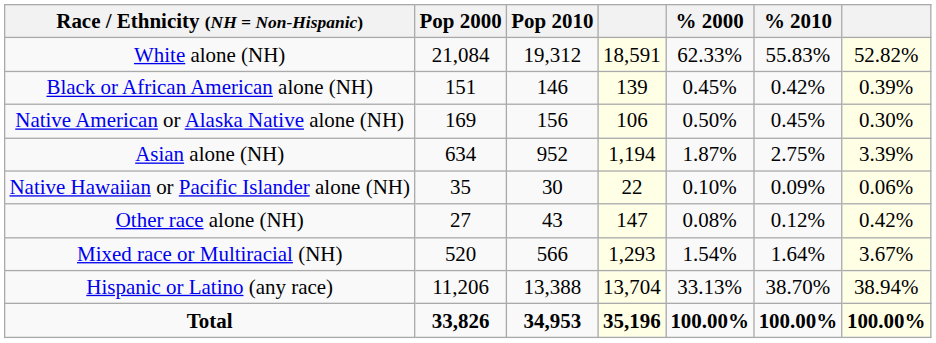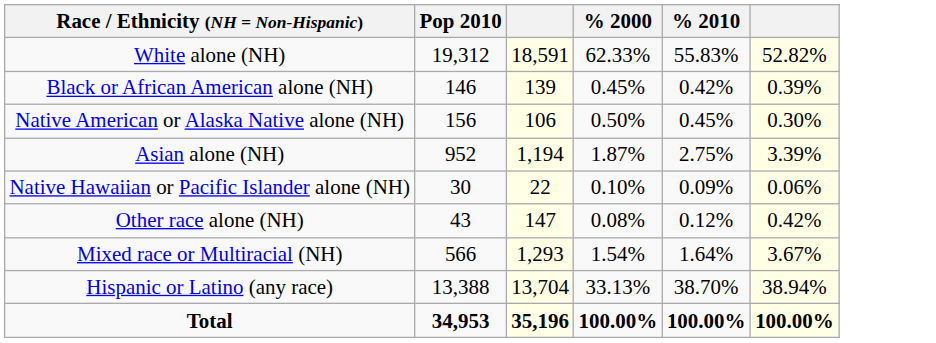- column: (461, 21)
